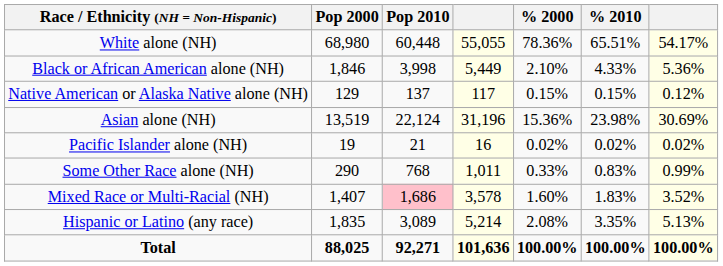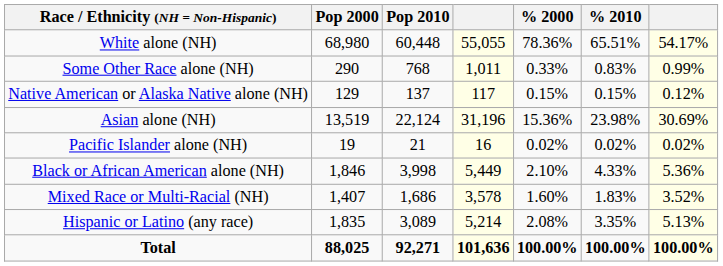rows swapped: (158, 68) <-> (158, 171)
(418, 196) pink background -> (418, 196) no background
